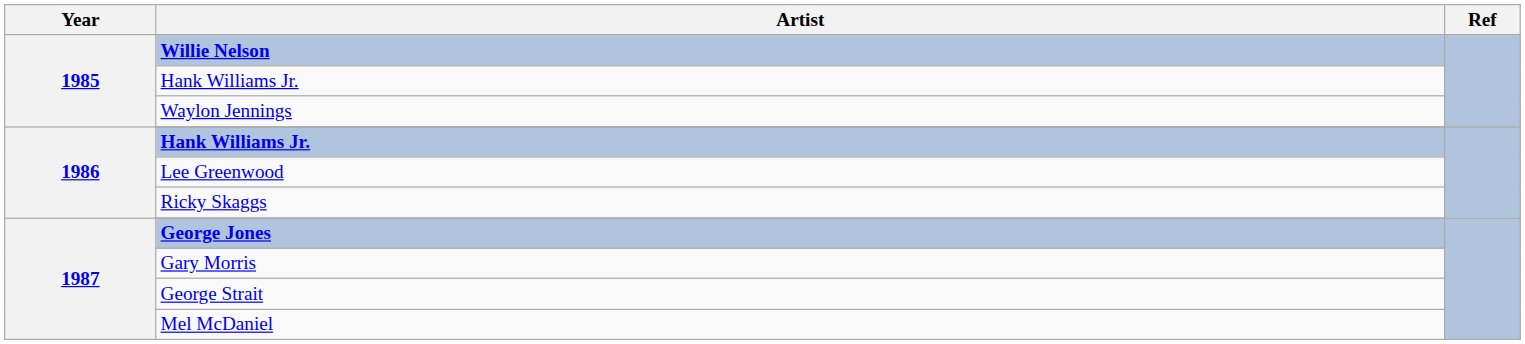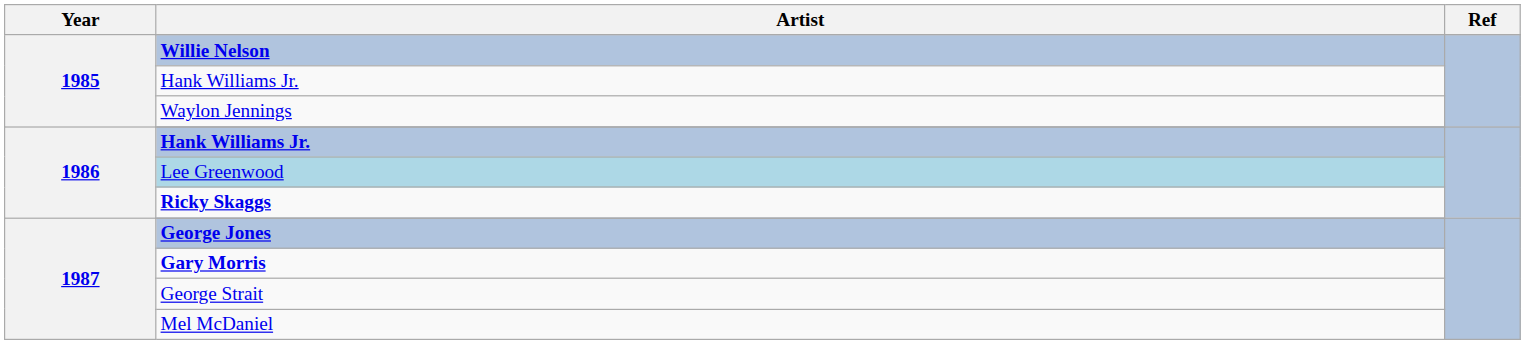(222, 171) no background -> (222, 171) lightblue background
(214, 202) normal -> (216, 202) bold
(208, 263) normal -> (213, 263) bold
